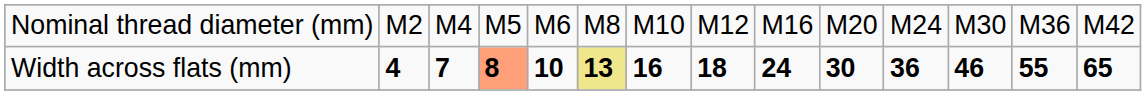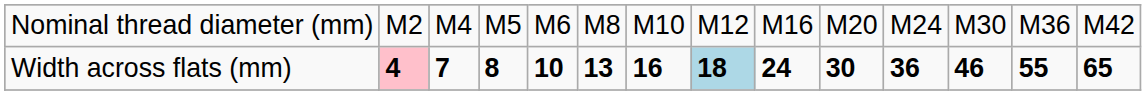(393, 68) no background -> (393, 68) pink background
(492, 68) lightsalmon background -> (492, 68) no background
(598, 68) khaki background -> (598, 68) no background
(712, 68) no background -> (712, 68) lightblue background
